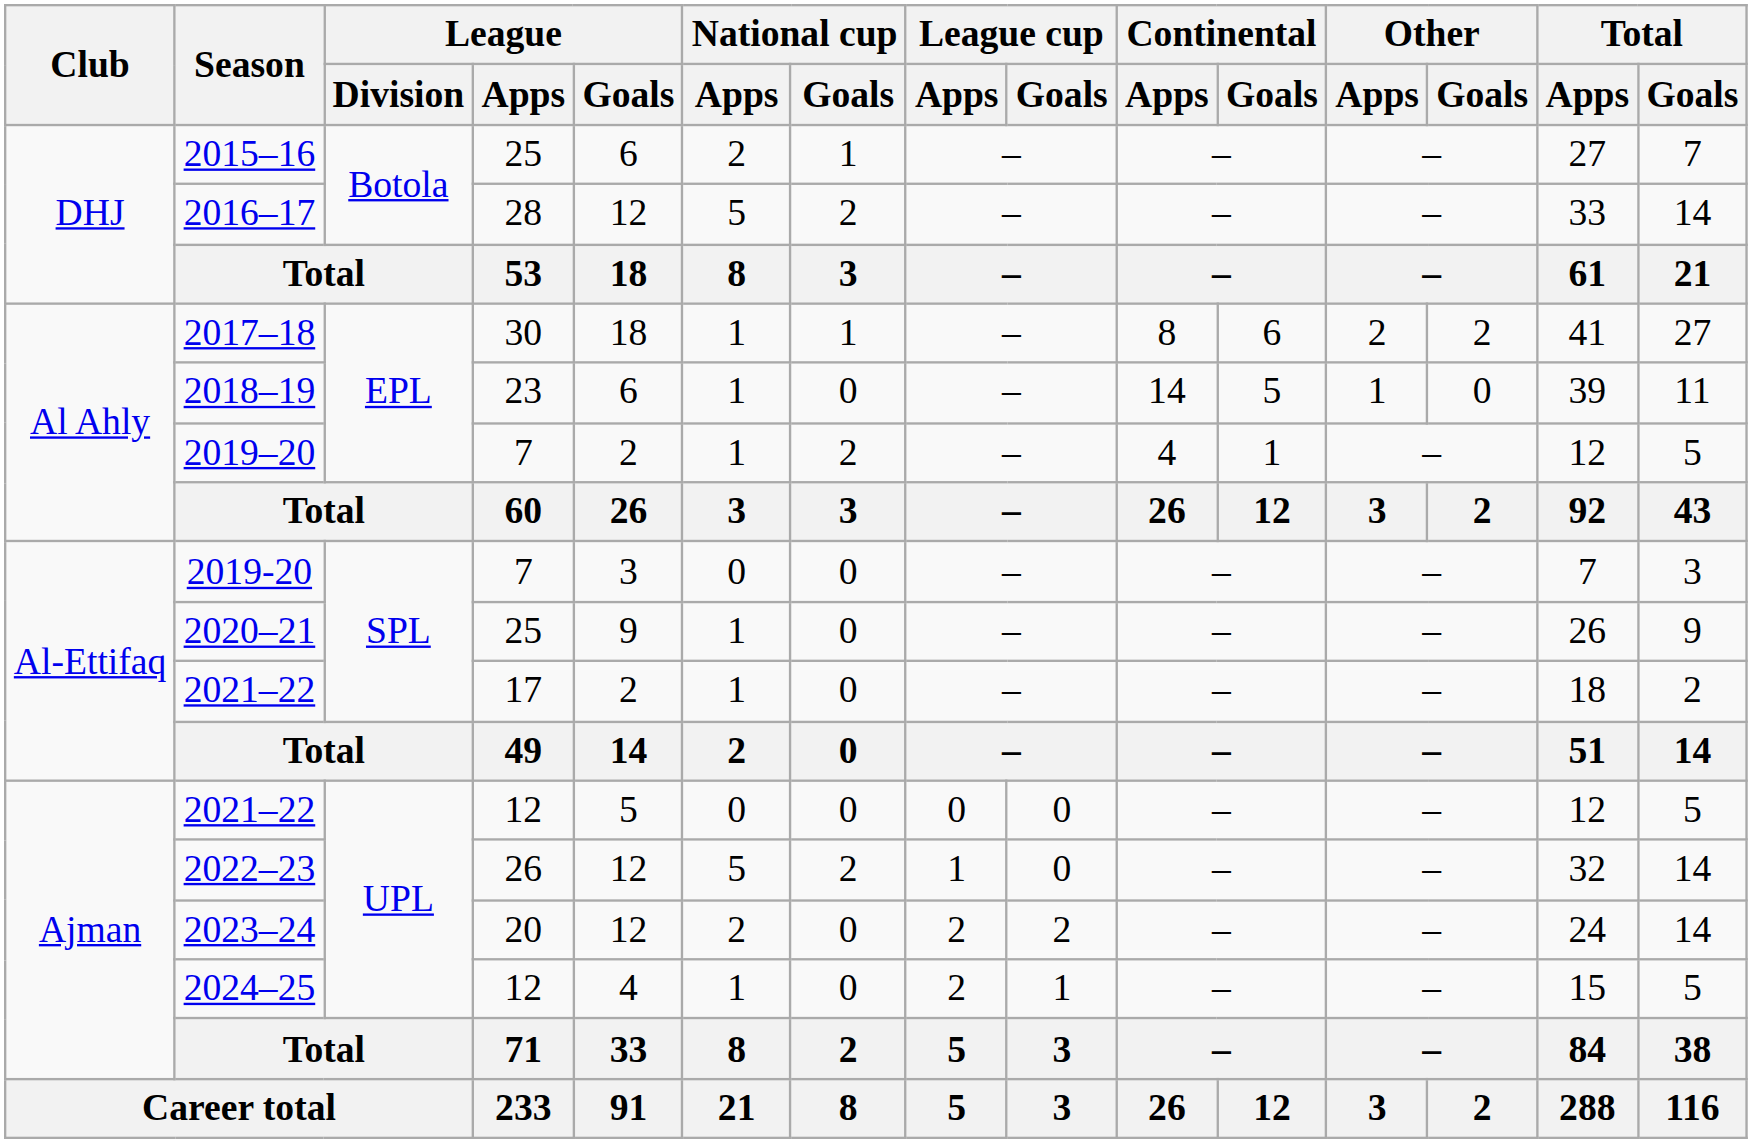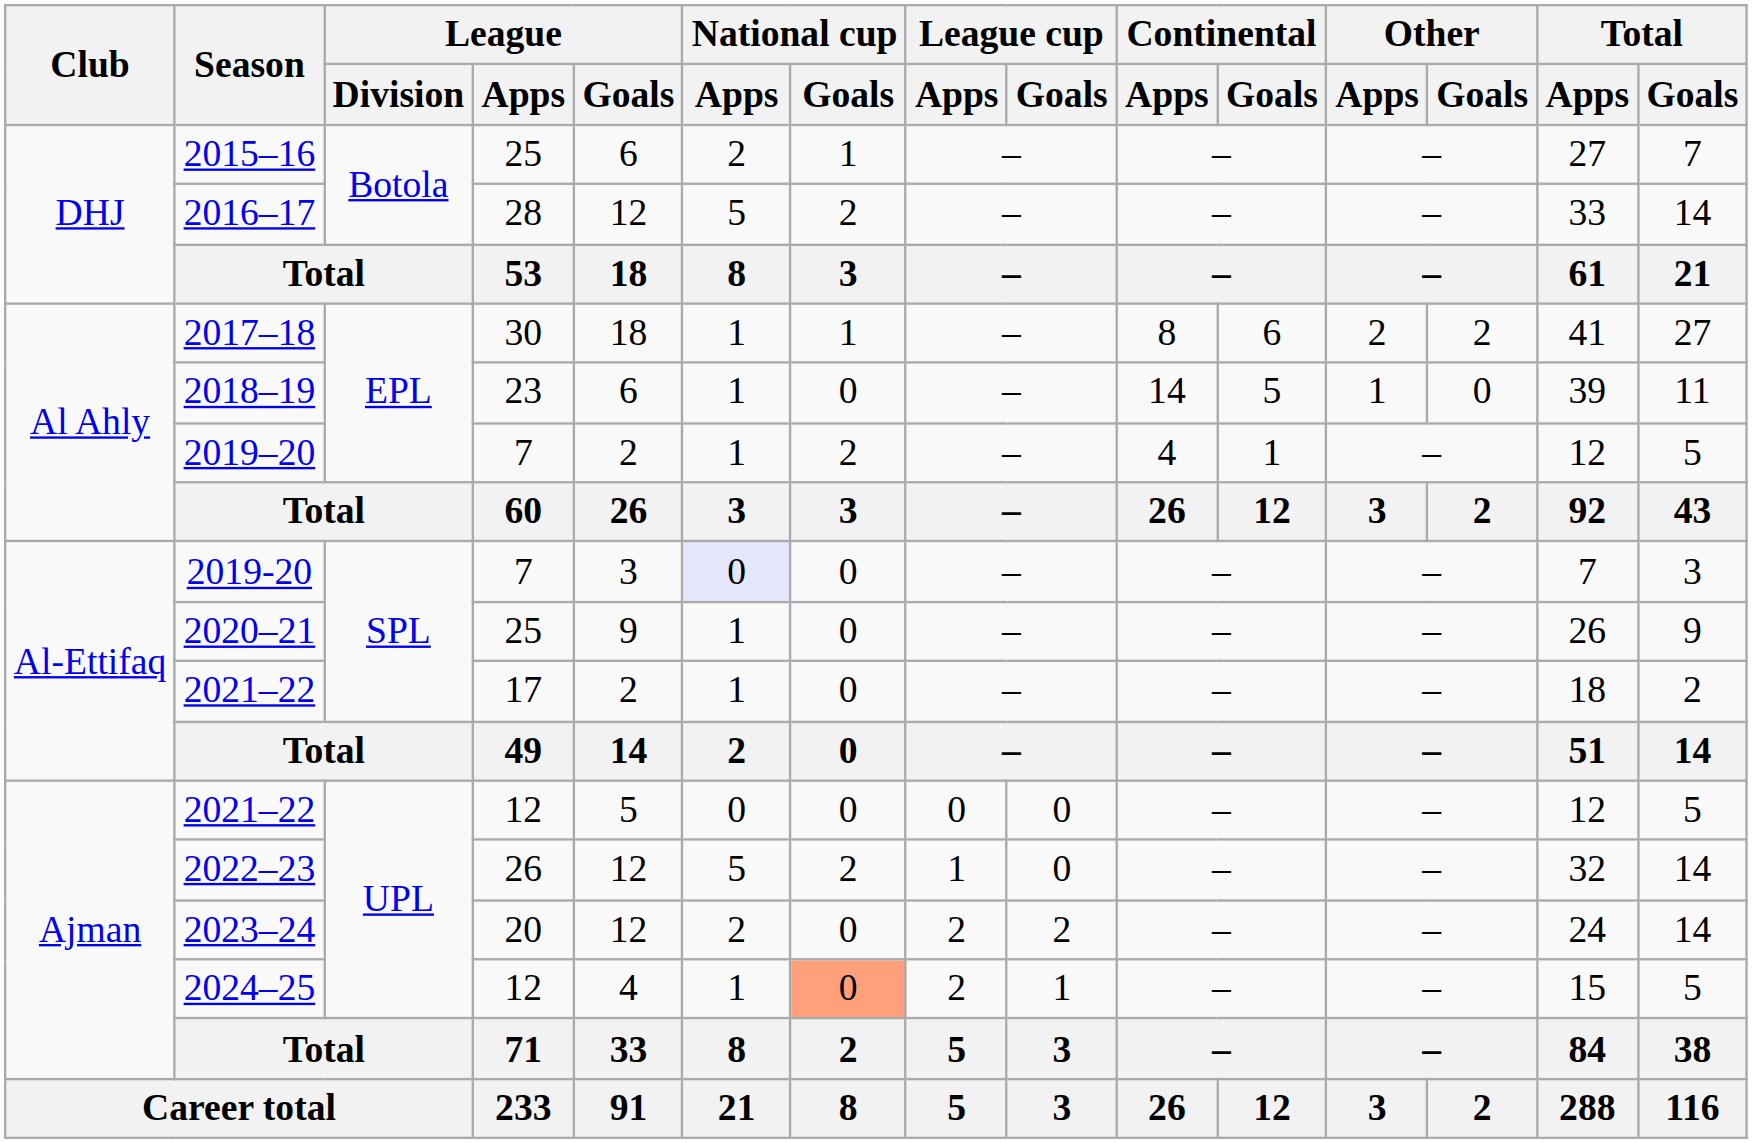(737, 570) no background -> (737, 570) lavender background
(848, 988) no background -> (848, 988) lightsalmon background
